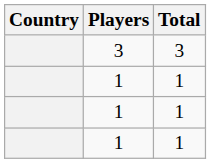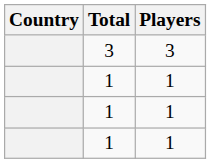columns swapped: (119, 19) <-> (179, 19)
